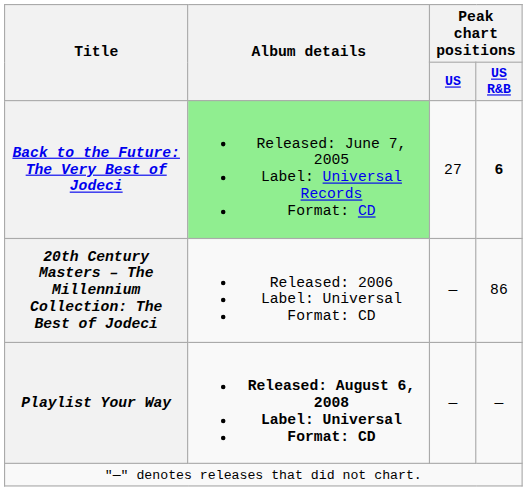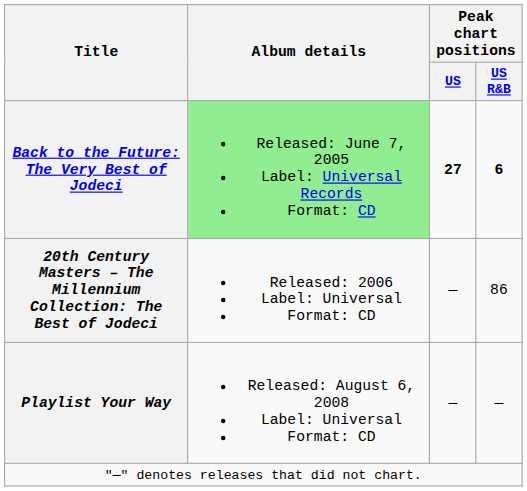(453, 169) normal -> (453, 169) bold
(309, 412) bold -> (309, 412) normal
